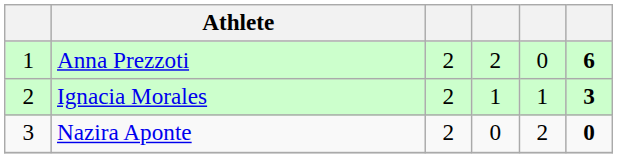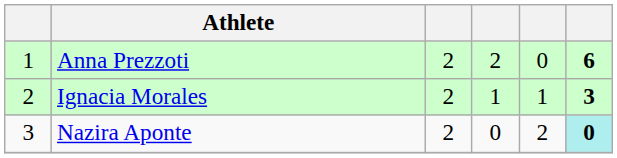(589, 133) no background -> (589, 133) paleturquoise background
